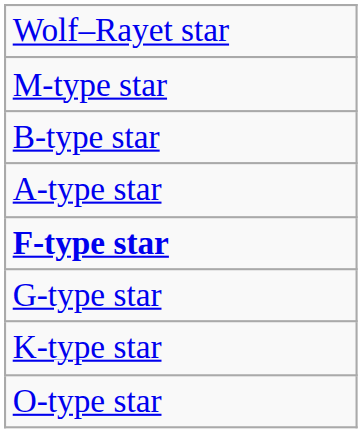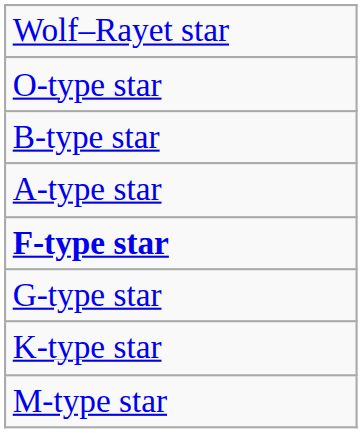(90, 83) M-type star -> (87, 83) O-type star
(87, 400) O-type star -> (90, 400) M-type star
